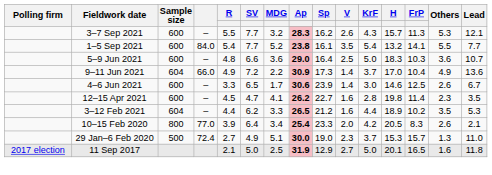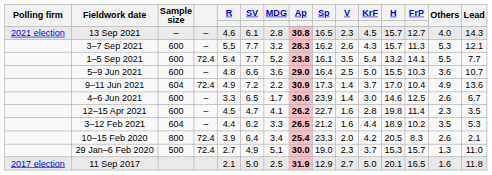+ row: (115, 33)
(206, 46) 84.0 -> (206, 59) 72.4
(393, 59) 18.3 -> (393, 72) 15.5
(206, 72) 66.0 -> (206, 85) 72.4
(206, 125) 77.0 -> (206, 138) 72.4
